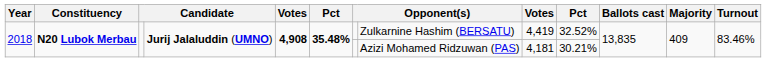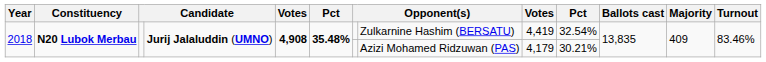(578, 31) 32.52% -> (578, 31) 32.54%
(540, 48) 4,181 -> (540, 48) 4,179
